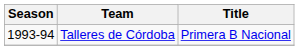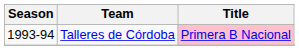(236, 34) no background -> (236, 34) pink background
